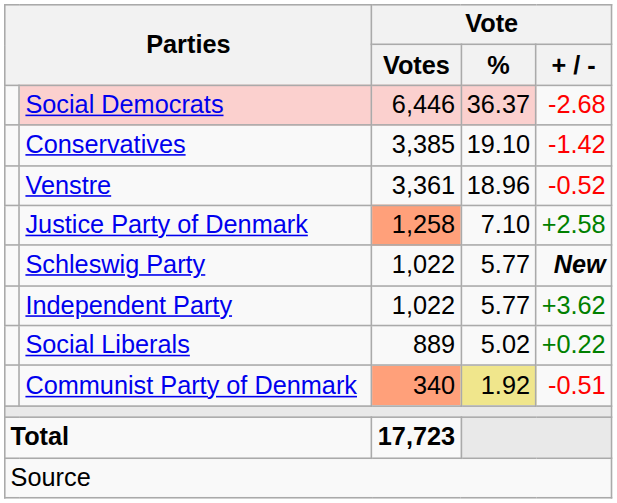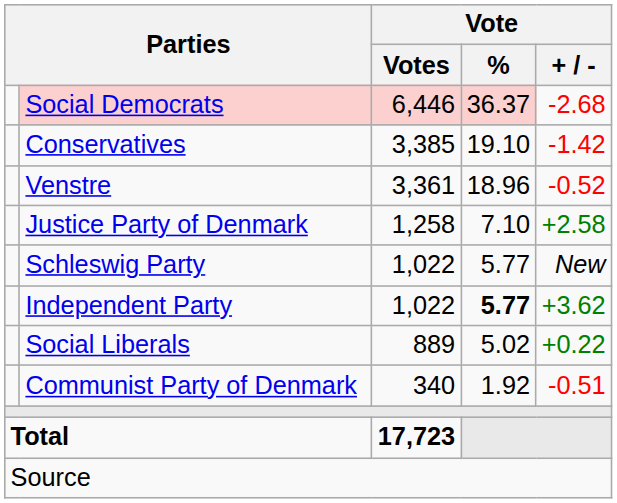(423, 225) lightsalmon background -> (423, 225) no background
(580, 265) bold -> (580, 265) normal
(505, 305) normal -> (505, 305) bold
(434, 385) lightsalmon background -> (434, 385) no background
(505, 385) khaki background -> (505, 385) no background
